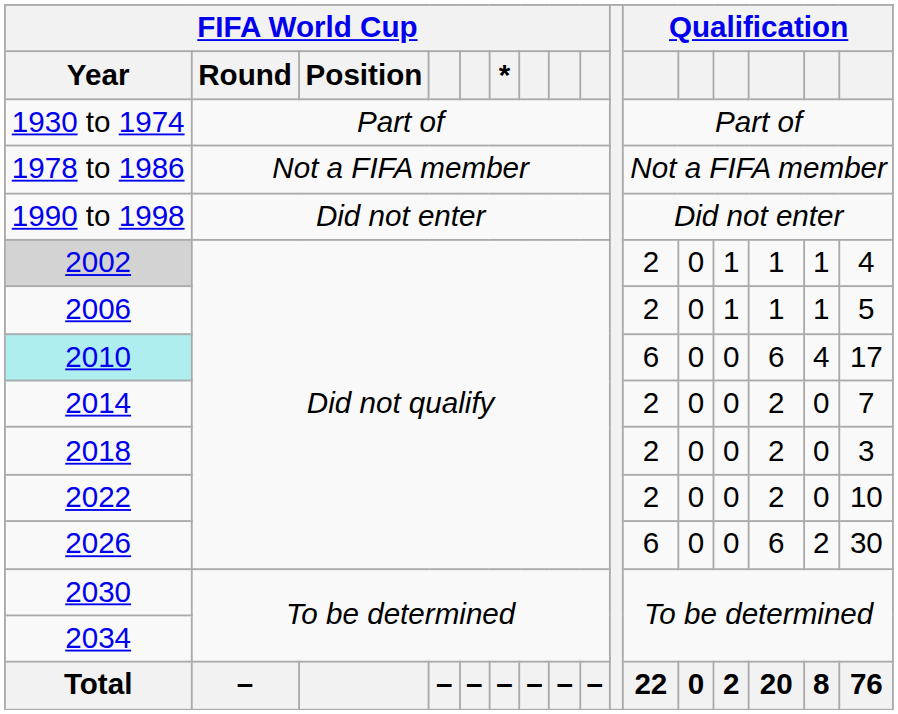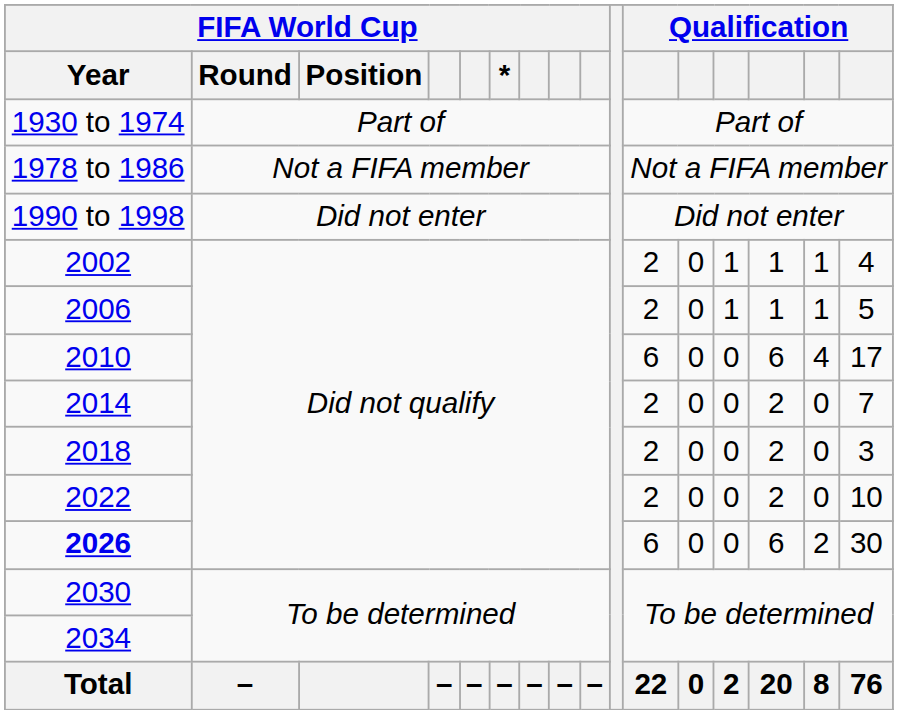(98, 262) lightgrey background -> (98, 262) no background
(98, 356) paleturquoise background -> (98, 356) no background
(98, 544) normal -> (98, 544) bold
